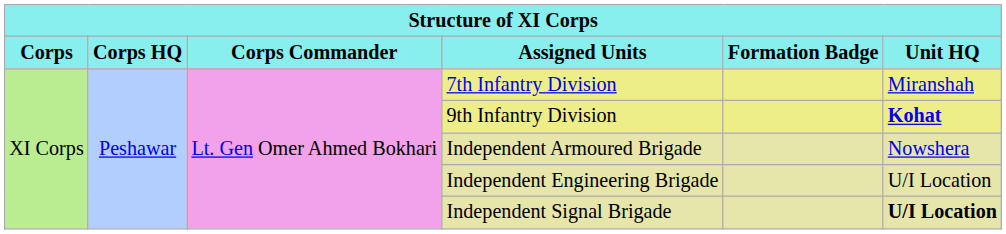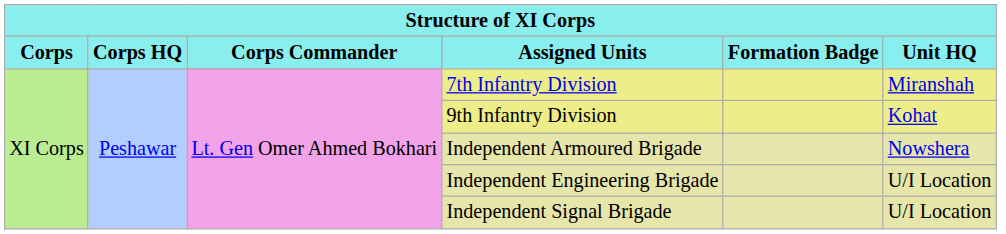(915, 116) bold -> (912, 116) normal
(942, 212) bold -> (940, 212) normal
